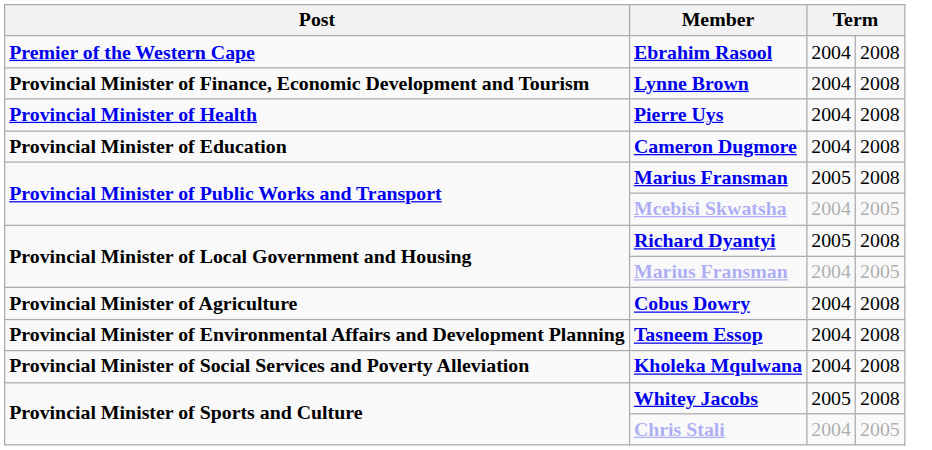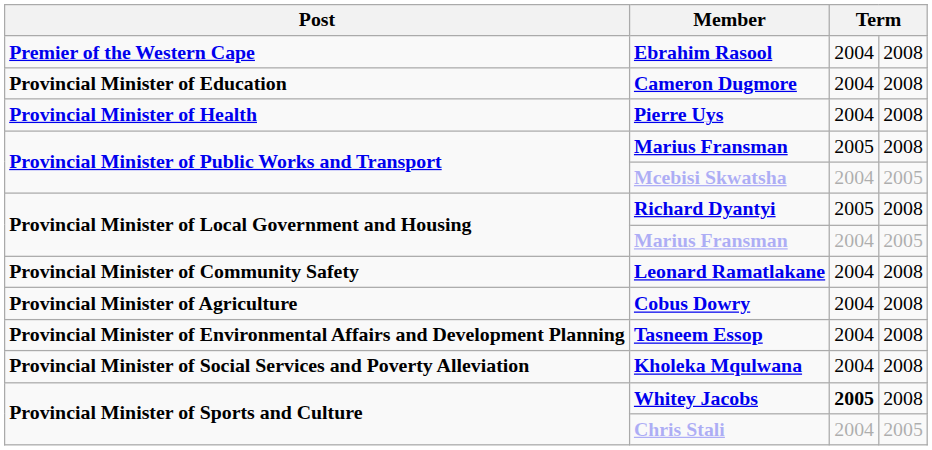- row: (299, 83)
rows swapped: (133, 114) <-> (148, 146)
+ row: (184, 271)
(831, 397) normal -> (854, 397) bold
